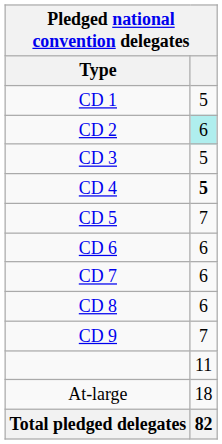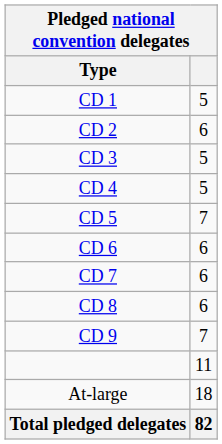(204, 129) paleturquoise background -> (204, 129) no background
(204, 188) bold -> (204, 188) normal
